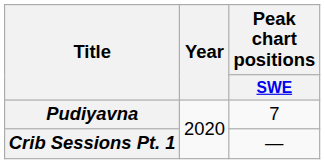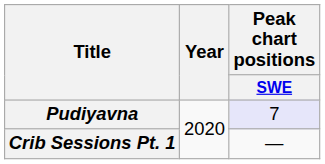(274, 114) no background -> (274, 114) lavender background
